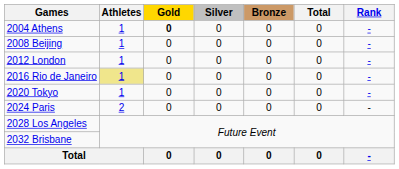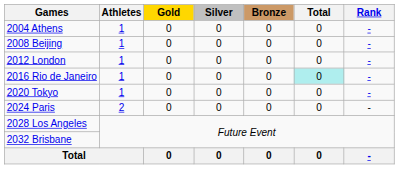(169, 29) bold -> (169, 29) normal
(121, 76) khaki background -> (121, 76) no background
(319, 76) no background -> (319, 76) paleturquoise background
